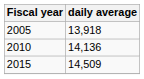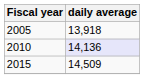(85, 47) no background -> (85, 47) lavender background
